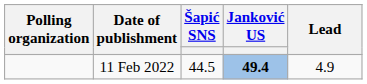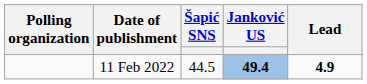(325, 66) normal -> (325, 66) bold
